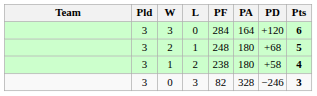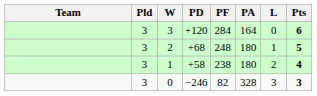columns swapped: (195, 13) <-> (273, 13)
